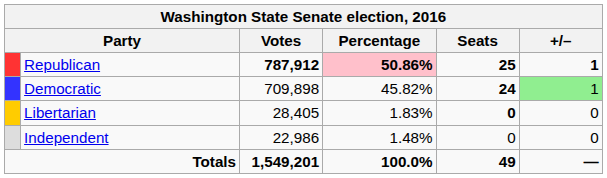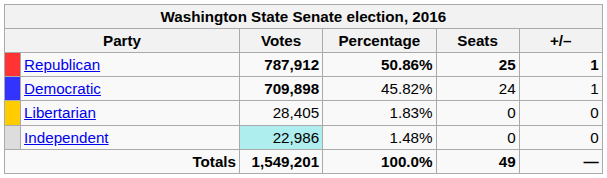(407, 65) pink background -> (407, 65) no background
(292, 89) normal -> (292, 89) bold
(507, 89) bold -> (507, 89) normal
(594, 89) lightgreen background -> (594, 89) no background
(511, 113) bold -> (511, 113) normal
(296, 137) no background -> (296, 137) paleturquoise background
